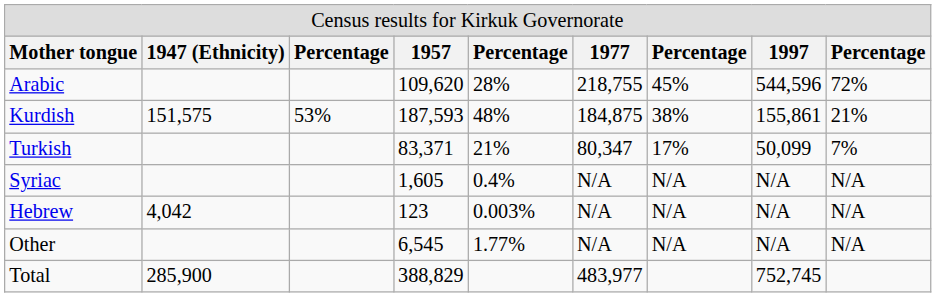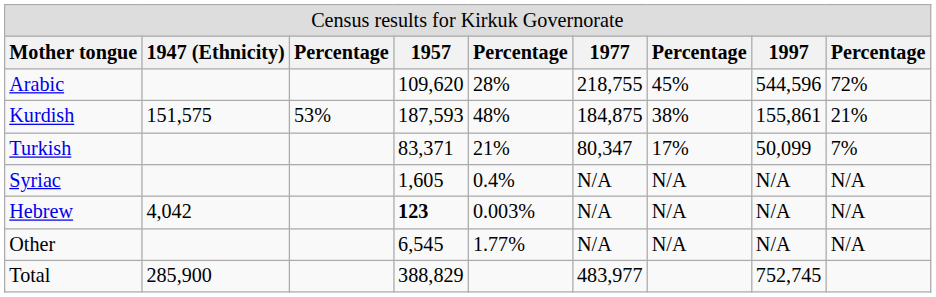(413, 212) normal -> (413, 212) bold
